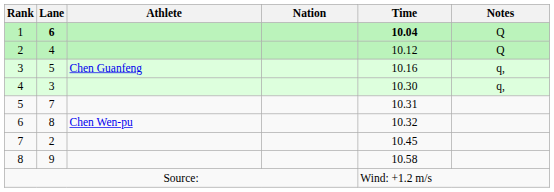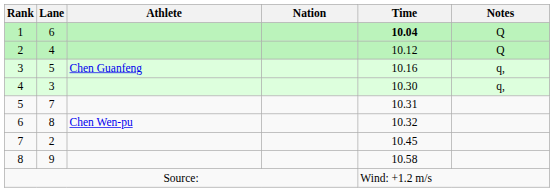(52, 31) bold -> (52, 31) normal
